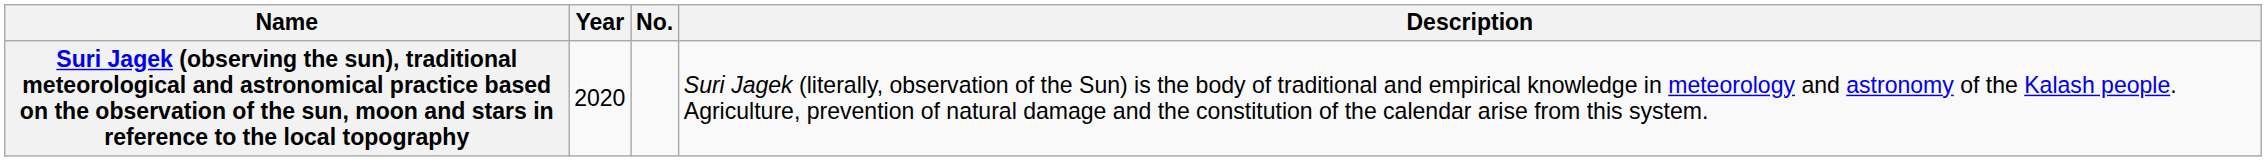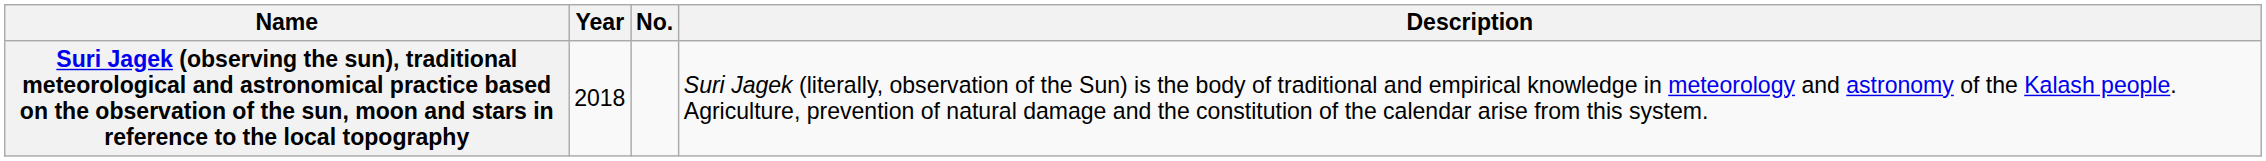(600, 98) 2020 -> (600, 98) 2018
